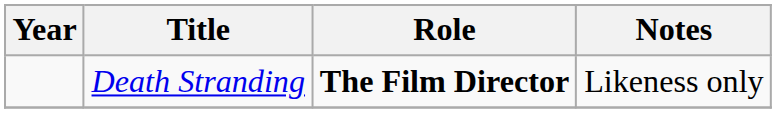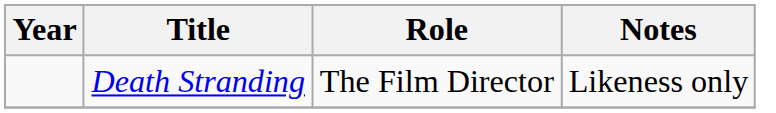(445, 81) bold -> (437, 81) normal
